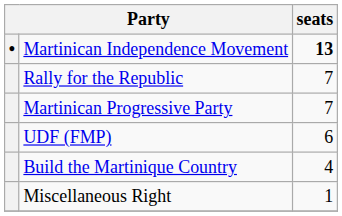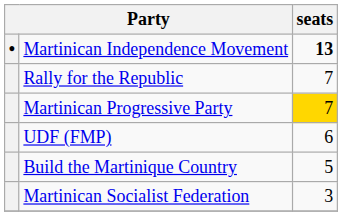(329, 108) no background -> (329, 108) gold background
(329, 167) 4 -> (329, 167) 5
+ row: (136, 196)
- row: (97, 196)
